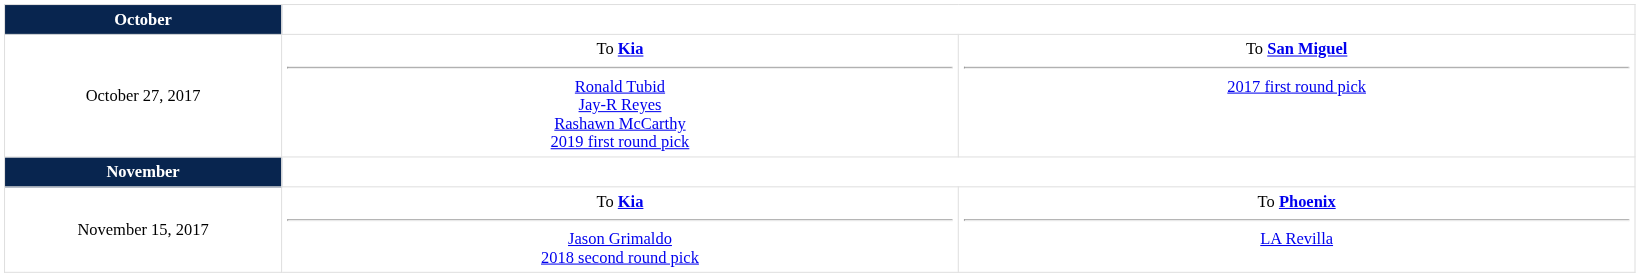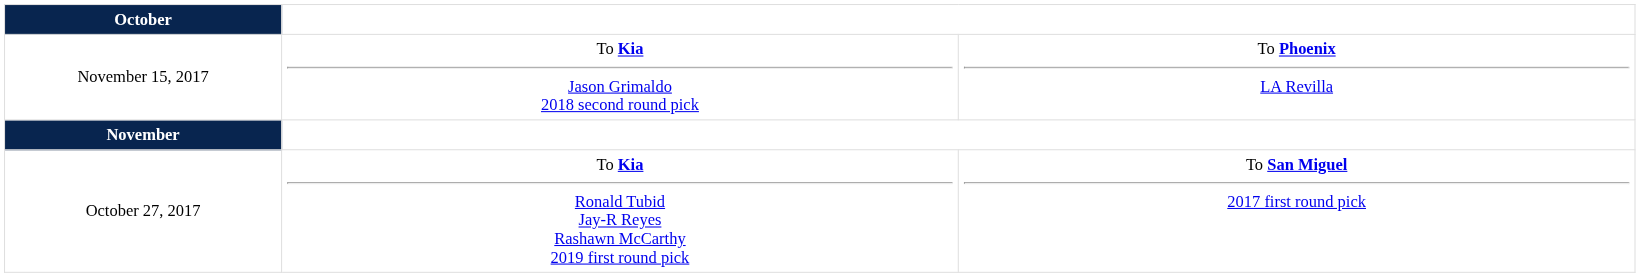rows swapped: (143, 95) <-> (143, 229)
